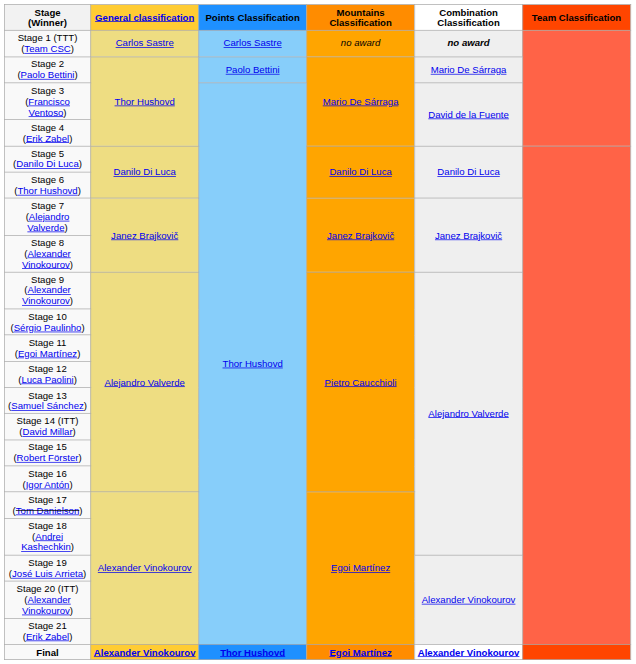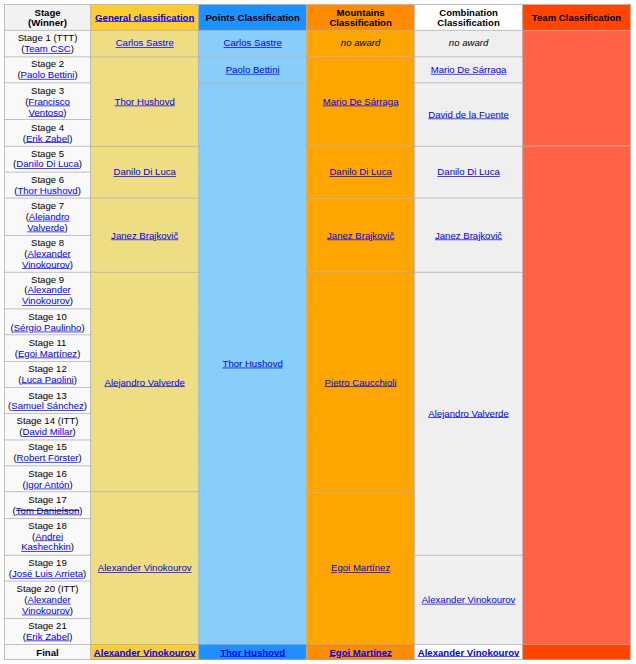(469, 44) bold -> (469, 44) normal
